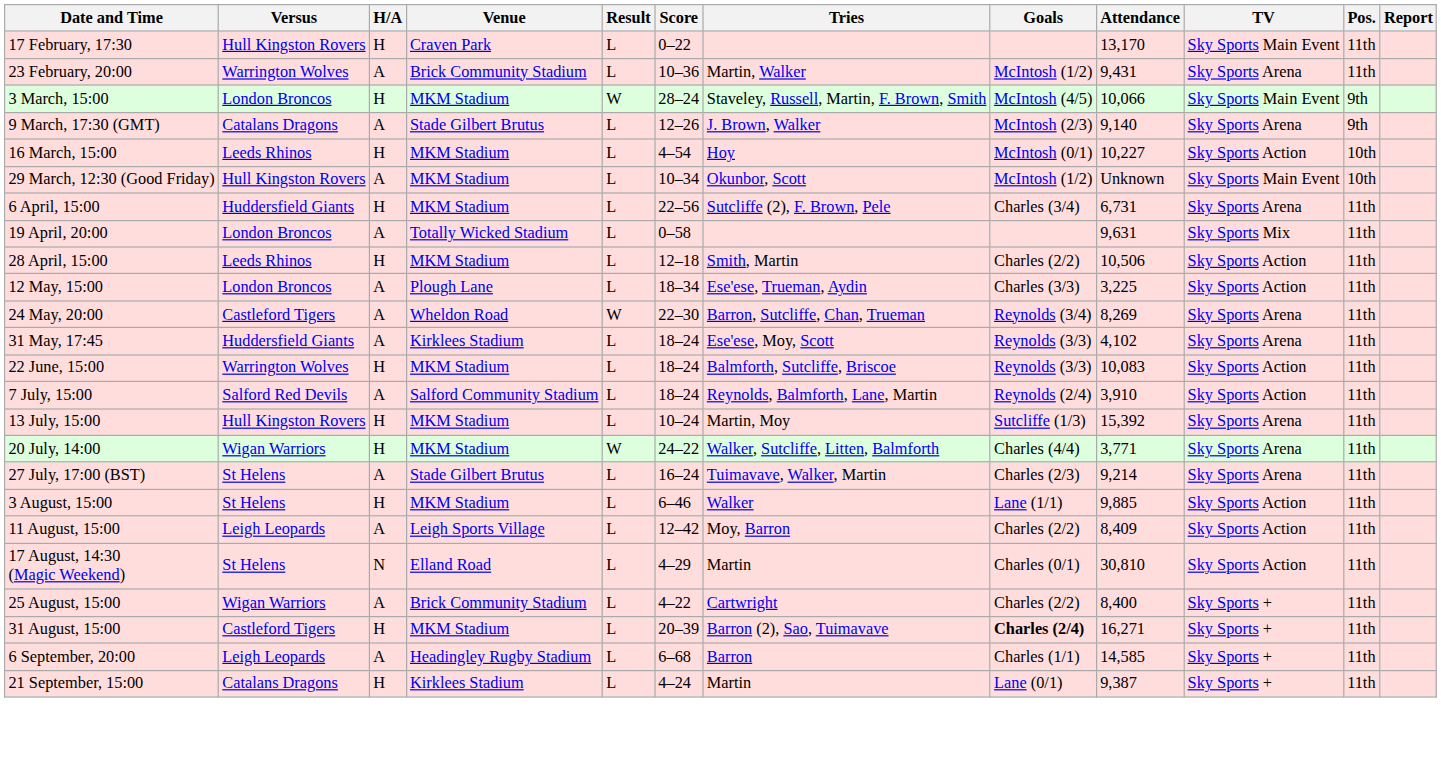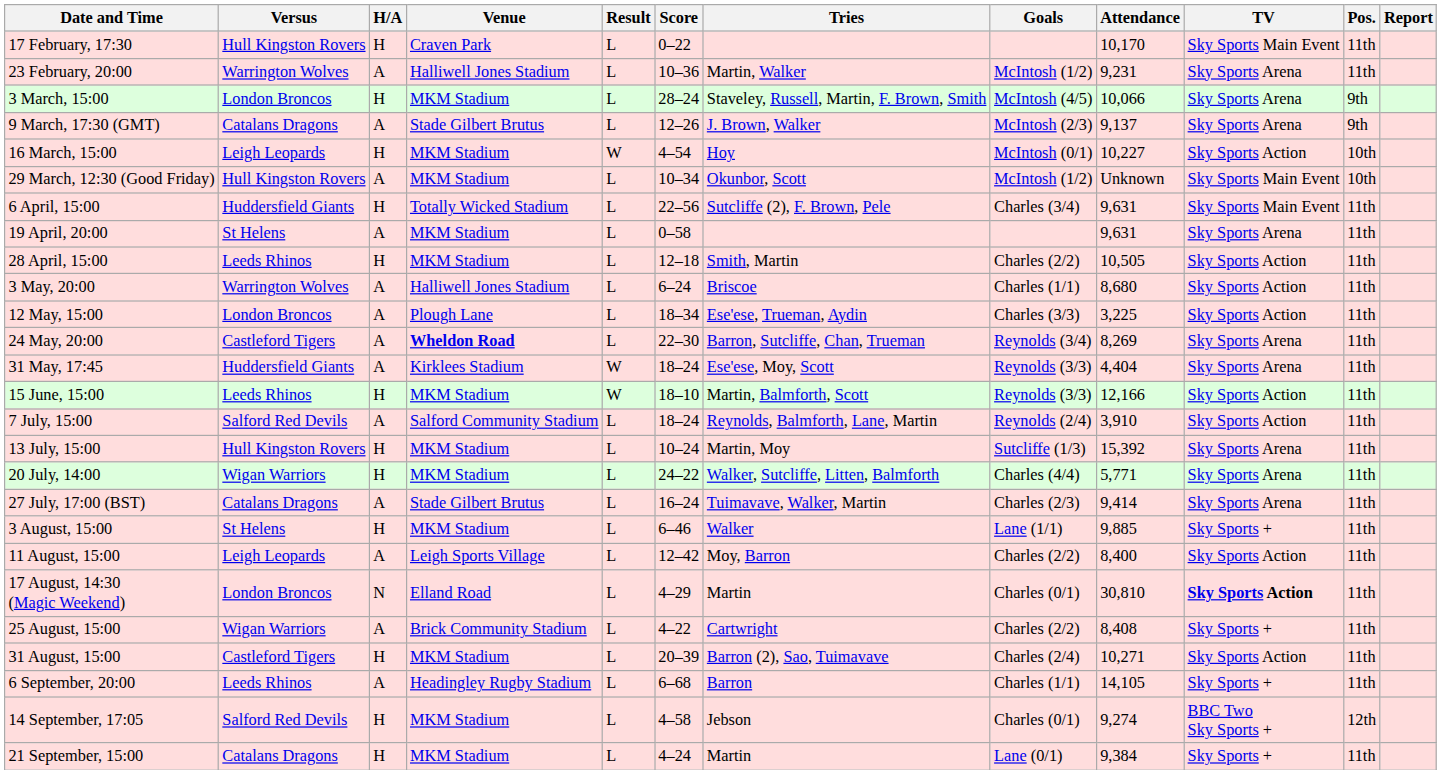(1123, 44) 13,170 -> (1123, 44) 10,170
(498, 71) Brick Community Stadium -> (490, 71) Halliwell Jones Stadium
(1119, 71) 9,431 -> (1119, 71) 9,231
(614, 98) W -> (611, 98) L
(1264, 98) Sky Sports Main Event -> (1245, 98) Sky Sports Arena
(1119, 125) 9,140 -> (1119, 125) 9,137
(267, 152) Leeds Rhinos -> (274, 152) Leigh Leopards
(611, 152) L -> (614, 152) W
(460, 206) MKM Stadium -> (489, 206) Totally Wicked Stadium
(1119, 206) 6,731 -> (1119, 206) 9,631
(1245, 206) Sky Sports Arena -> (1264, 206) Sky Sports Main Event
(277, 232) London Broncos -> (254, 232) St Helens
(489, 232) Totally Wicked Stadium -> (460, 232) MKM Stadium
(1239, 232) Sky Sports Mix -> (1245, 232) Sky Sports Arena
(1123, 259) 10,506 -> (1123, 259) 10,505
+ row: (52, 286)
(459, 313) normal -> (462, 340) bold
(614, 313) W -> (611, 340) L
(611, 340) L -> (614, 367) W
(1119, 340) 4,102 -> (1119, 367) 4,404
+ row: (56, 394)
- row: (56, 367)
(614, 448) W -> (611, 475) L
(1119, 448) 3,771 -> (1119, 475) 5,771
(254, 475) St Helens -> (280, 502) Catalans Dragons
(1119, 475) 9,214 -> (1119, 502) 9,414
(1247, 502) Sky Sports Action -> (1230, 529) Sky Sports +
(1119, 529) 8,409 -> (1119, 556) 8,400
(254, 565) St Helens -> (277, 592) London Broncos
(1247, 565) normal -> (1250, 592) bold
(1119, 602) 8,400 -> (1119, 629) 8,408
(1039, 629) bold -> (1037, 656) normal
(1123, 629) 16,271 -> (1123, 656) 10,271
(1230, 629) Sky Sports + -> (1247, 656) Sky Sports Action
(274, 656) Leigh Leopards -> (267, 682) Leeds Rhinos
(1123, 656) 14,585 -> (1123, 682) 14,105
+ row: (76, 719)
(467, 682) Kirklees Stadium -> (460, 756) MKM Stadium
(1119, 682) 9,387 -> (1119, 756) 9,384
